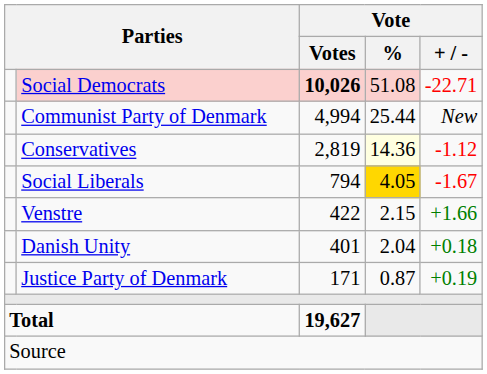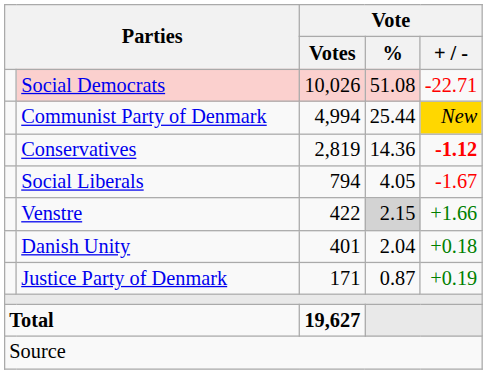(332, 85) bold -> (332, 85) normal
(459, 117) no background -> (459, 117) gold background
(393, 149) lightyellow background -> (393, 149) no background
(456, 149) normal -> (456, 149) bold
(398, 181) gold background -> (398, 181) no background
(398, 213) no background -> (398, 213) lightgrey background
